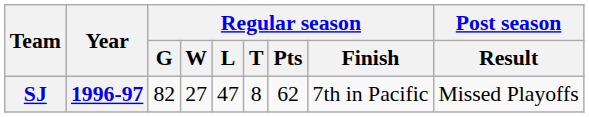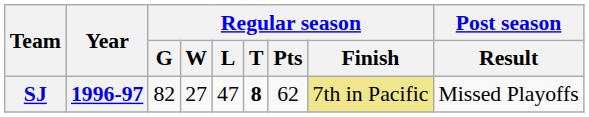(256, 94) normal -> (256, 94) bold
(370, 94) no background -> (370, 94) khaki background
